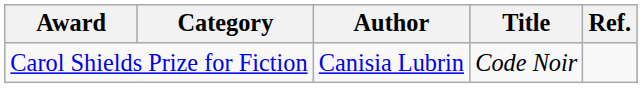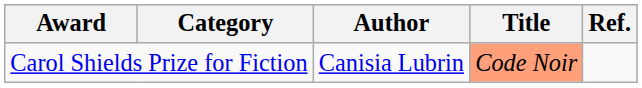(526, 62) no background -> (526, 62) lightsalmon background
